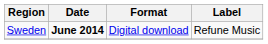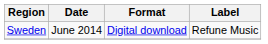(77, 30) bold -> (77, 30) normal
